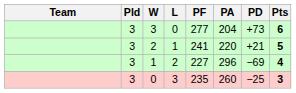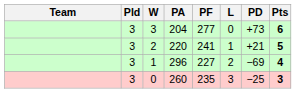columns swapped: (175, 12) <-> (227, 12)
